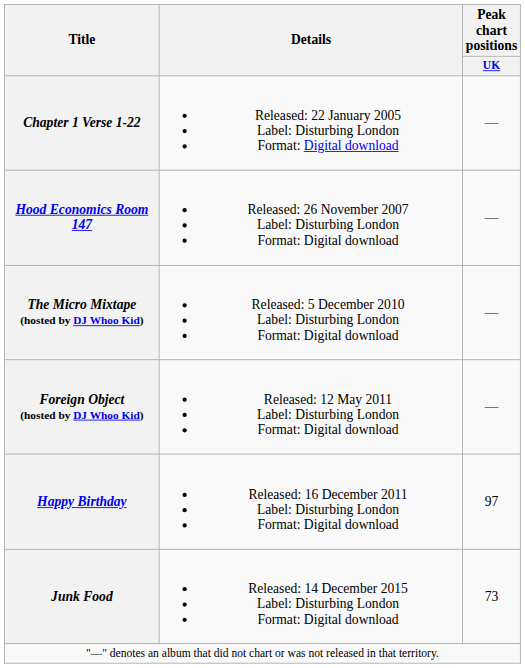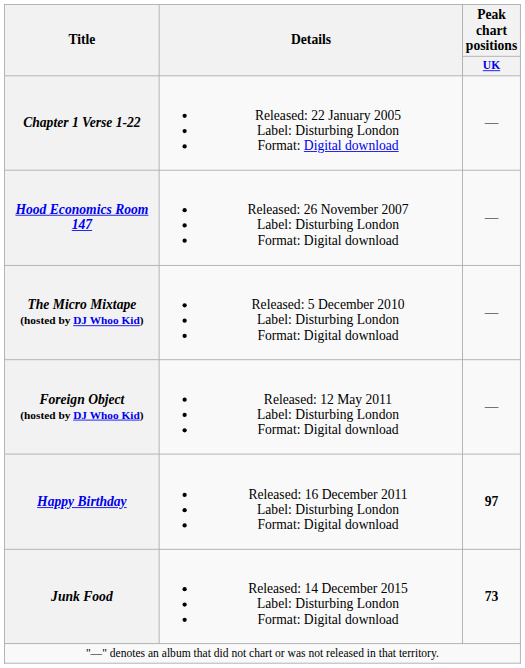(492, 501) normal -> (492, 501) bold
(492, 596) normal -> (492, 596) bold
